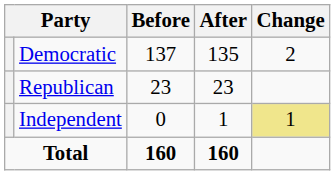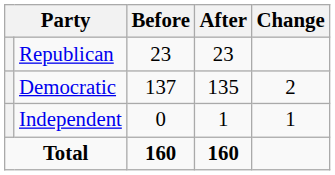rows swapped: (68, 53) <-> (66, 86)
(291, 119) khaki background -> (291, 119) no background
